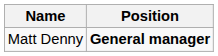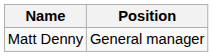(150, 39) bold -> (147, 39) normal
